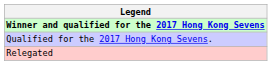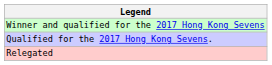(136, 25) bold -> (136, 25) normal
